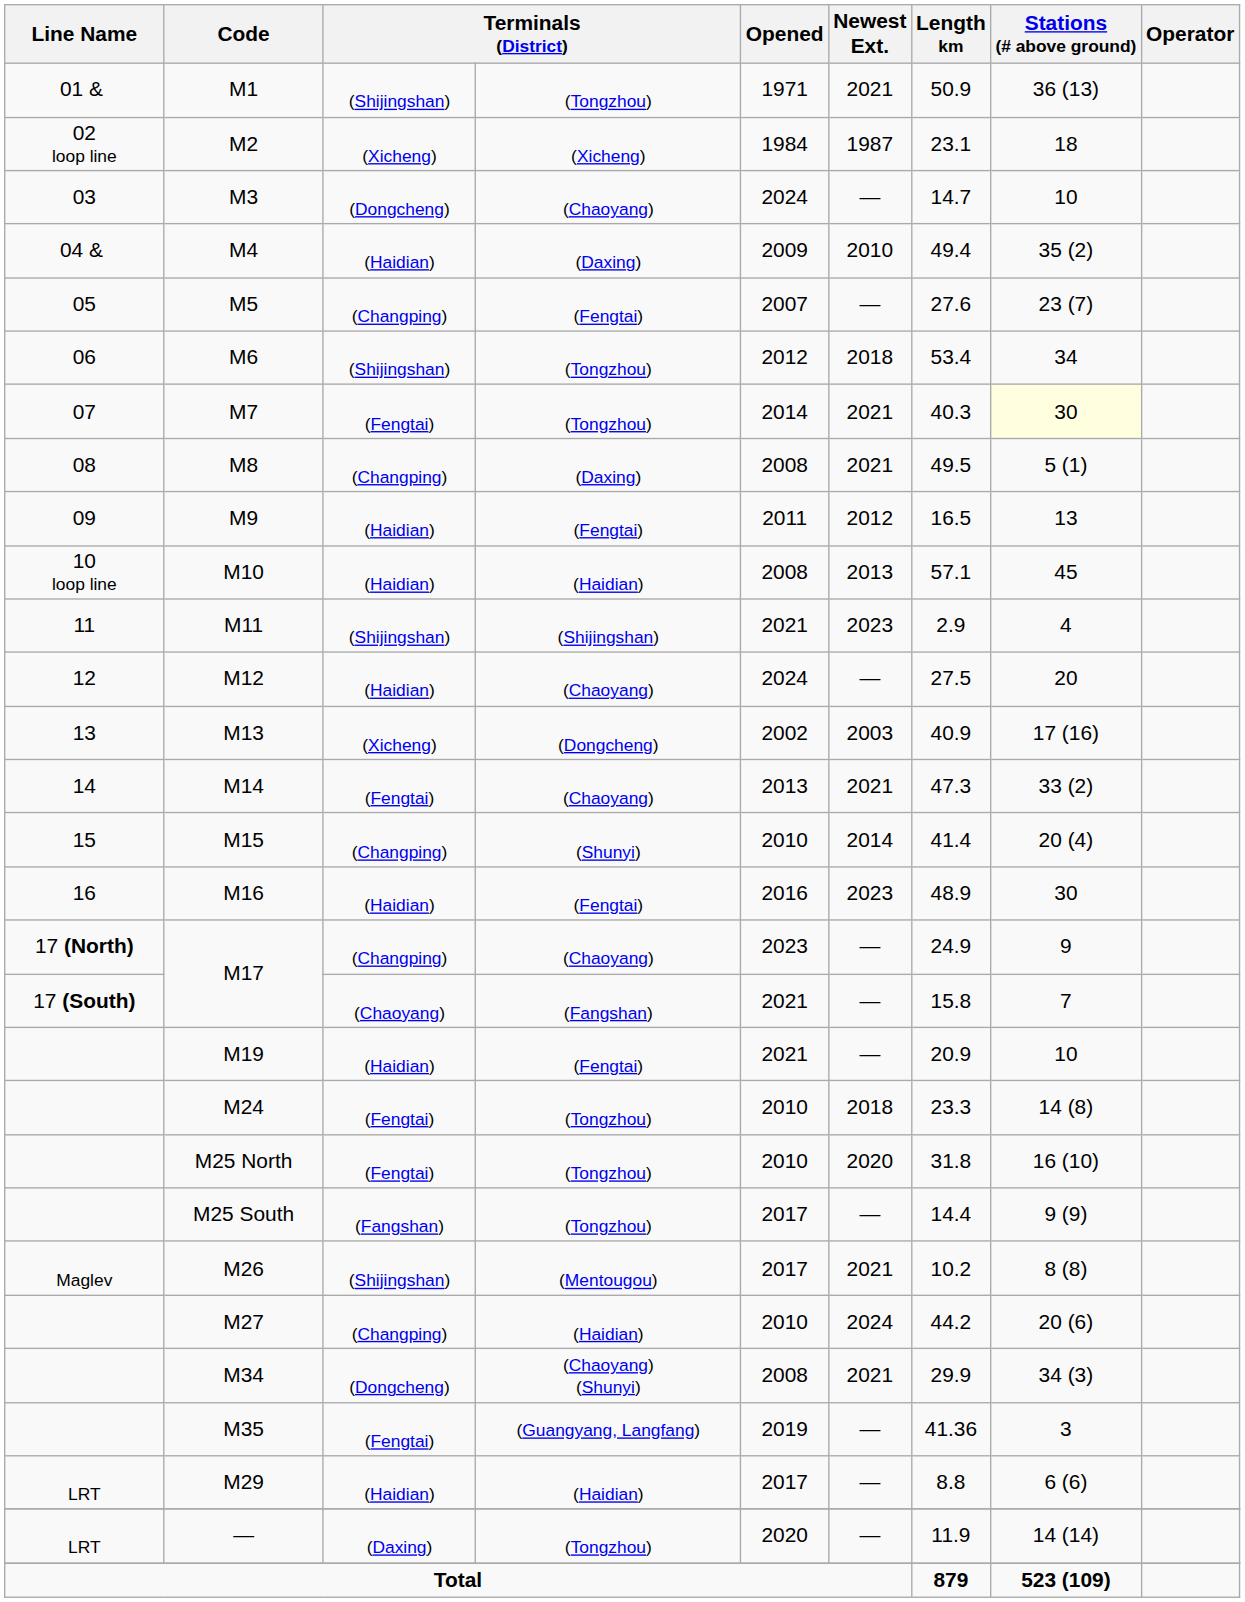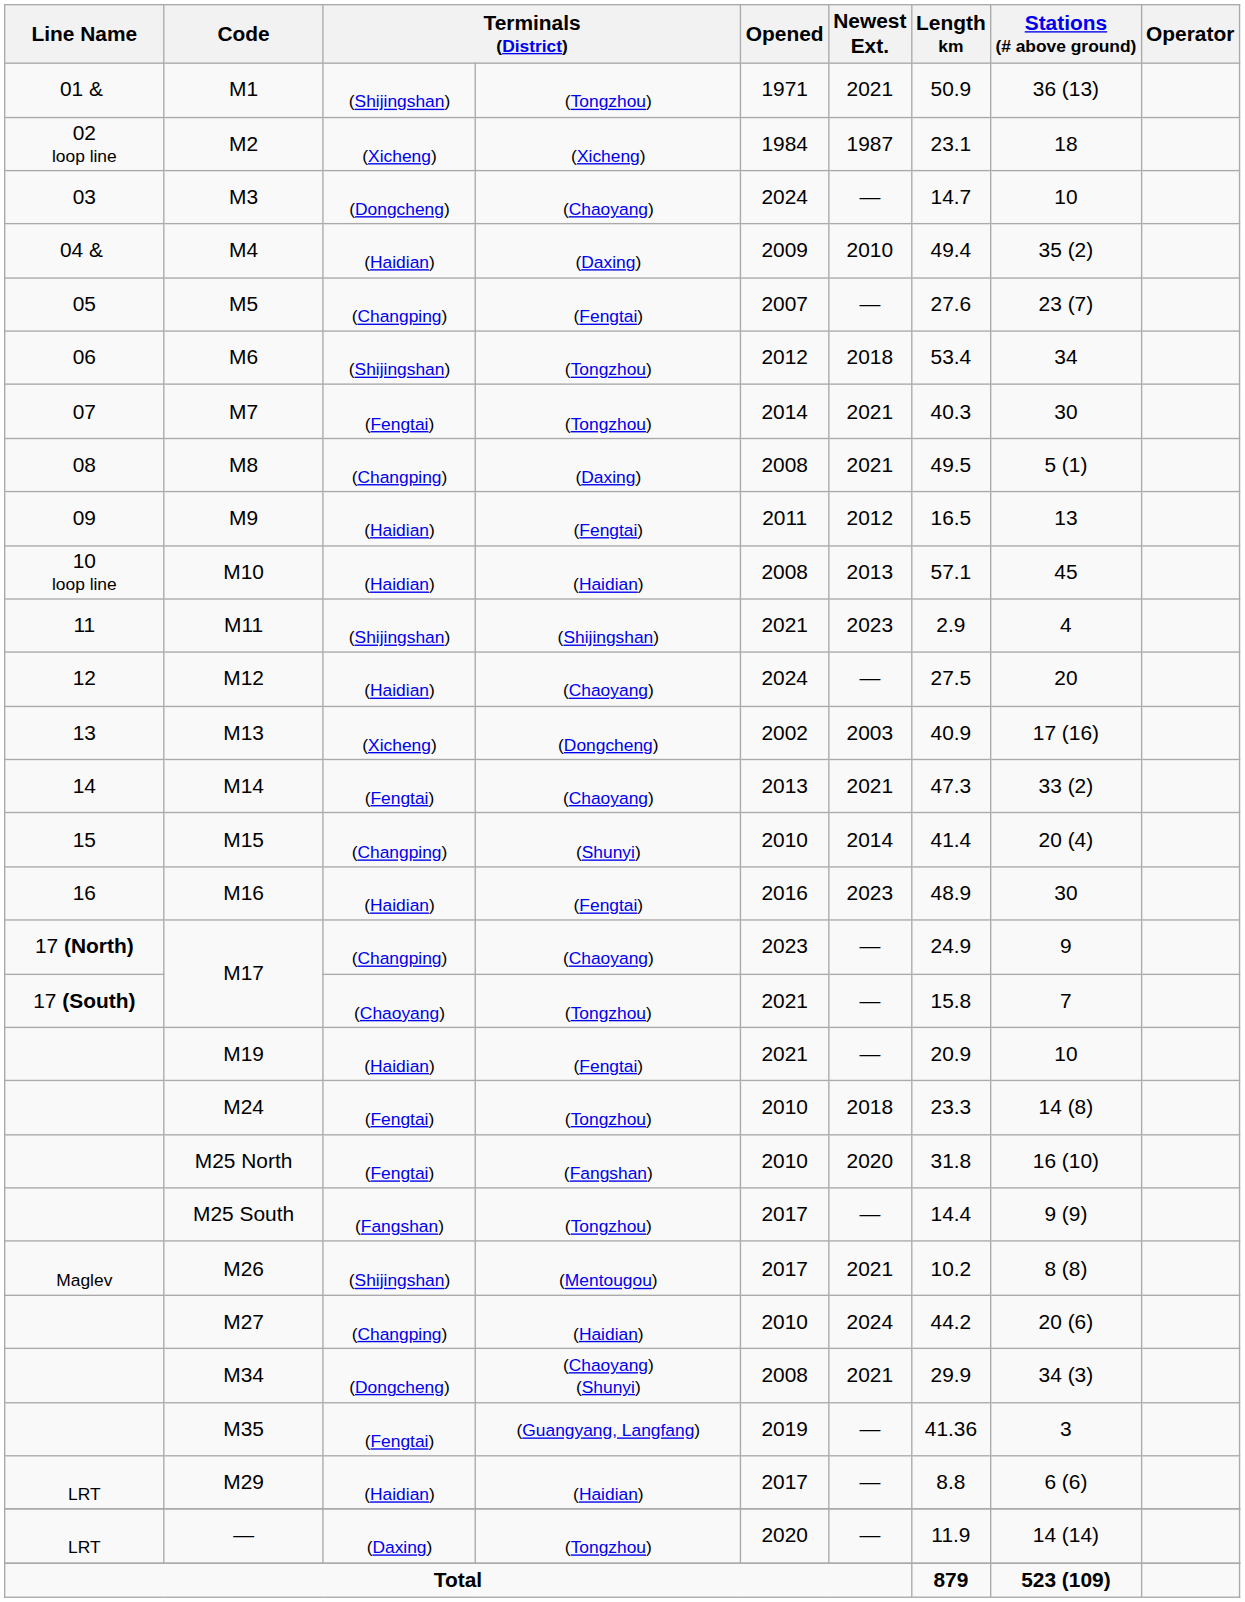(1066, 411) lightyellow background -> (1066, 411) no background
(608, 1012) (Fangshan) -> (608, 1012) (Tongzhou)
(608, 1173) (Tongzhou) -> (608, 1173) (Fangshan)
